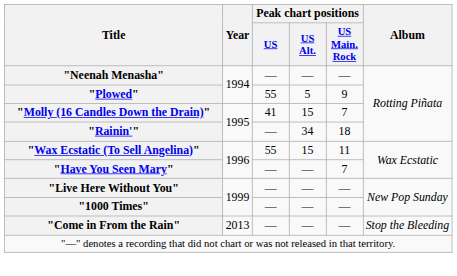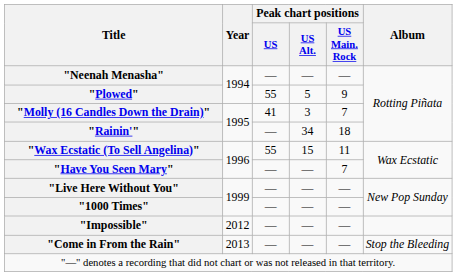(308, 112) 15 -> (308, 112) 3
+ row: (114, 225)
